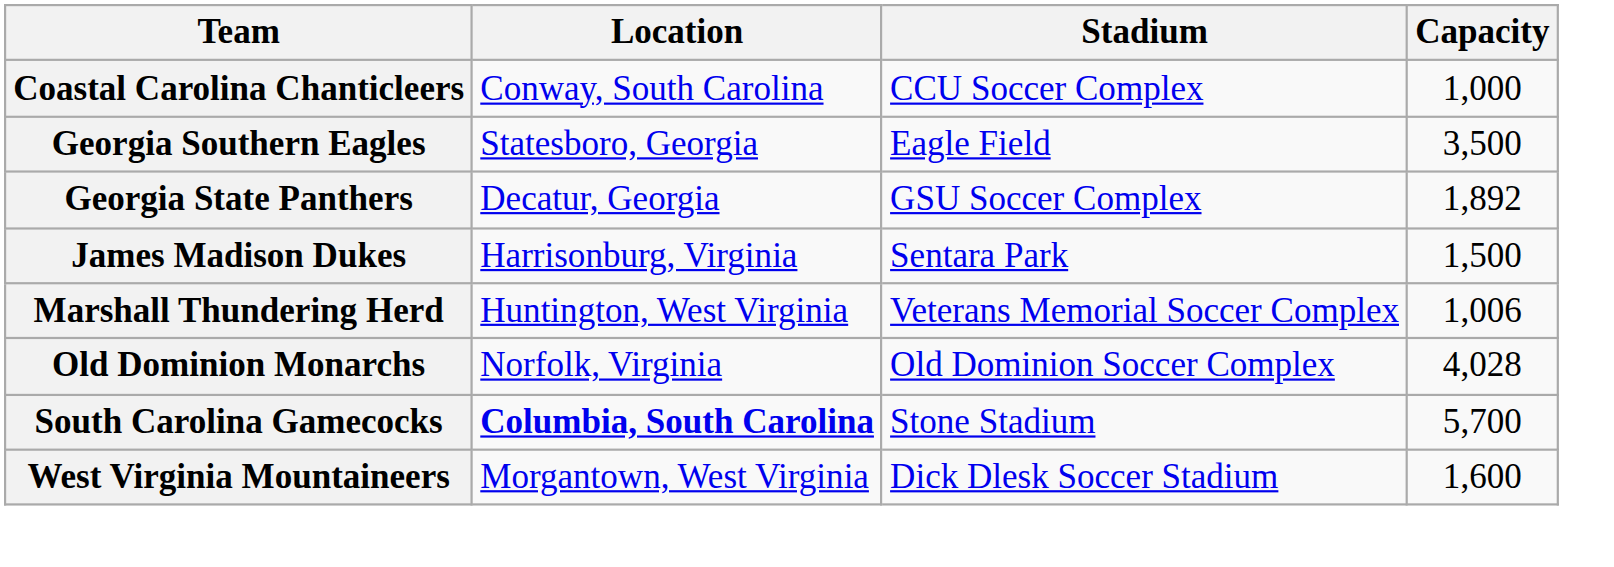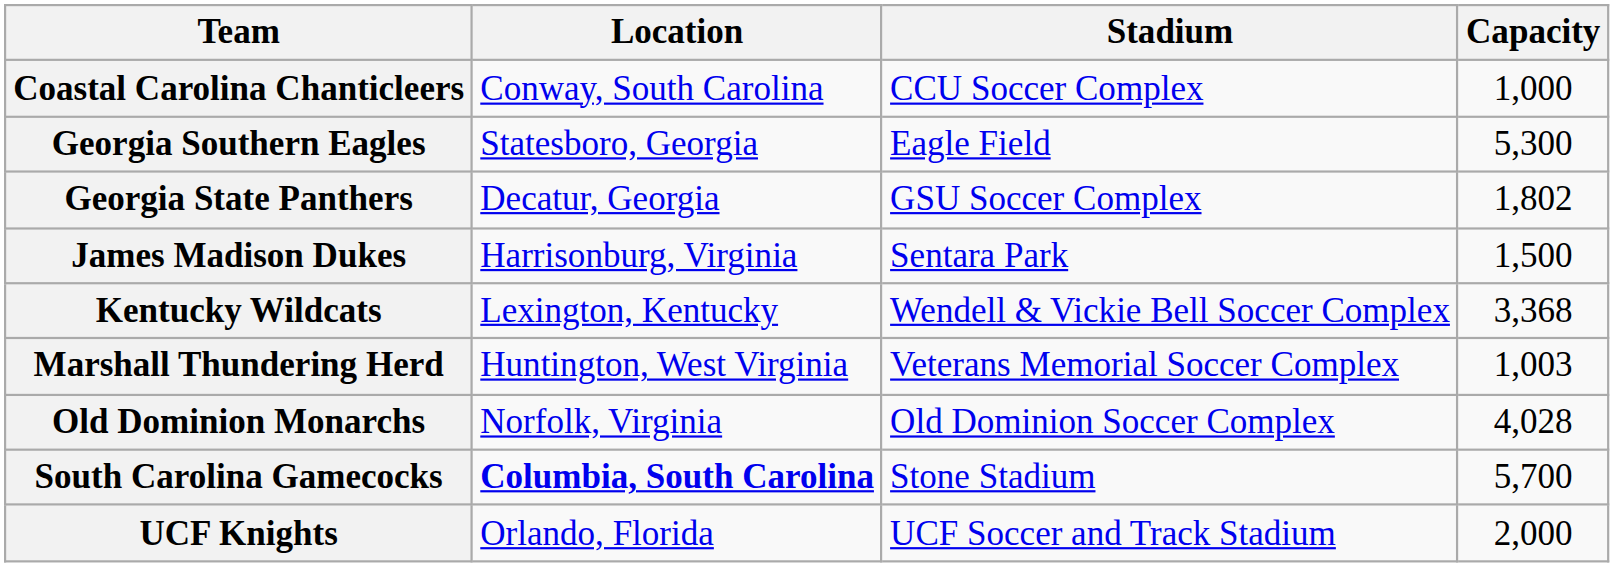(1482, 143) 3,500 -> (1533, 143) 5,300
(1482, 198) 1,892 -> (1533, 198) 1,802
+ row: (239, 310)
(1482, 310) 1,006 -> (1533, 365) 1,003
+ row: (239, 532)
- row: (239, 476)
